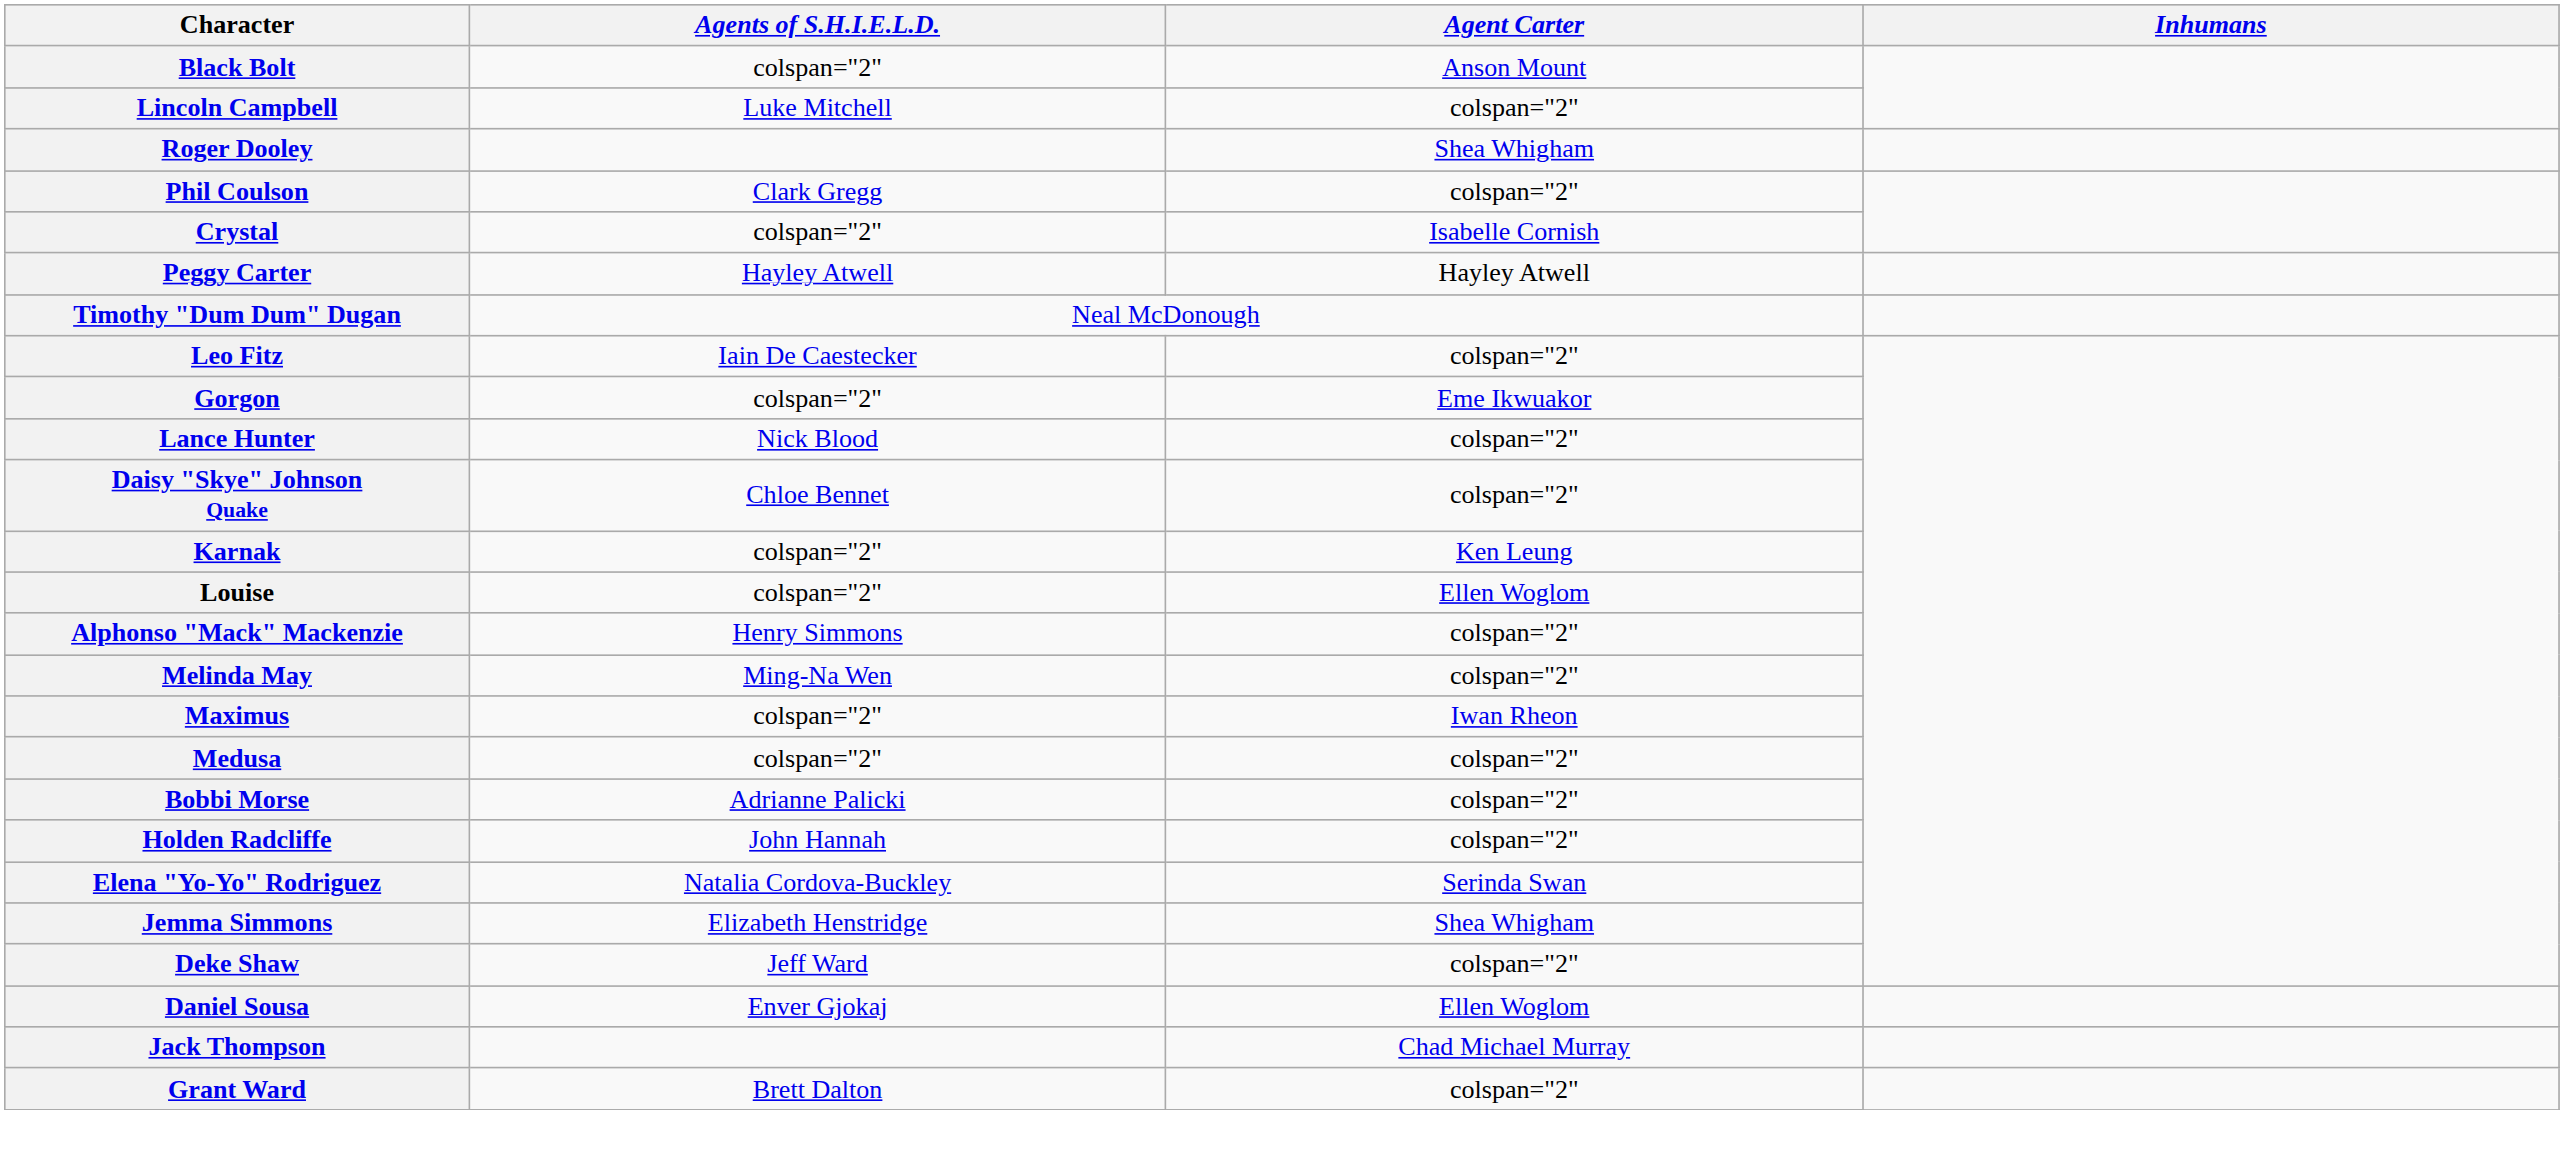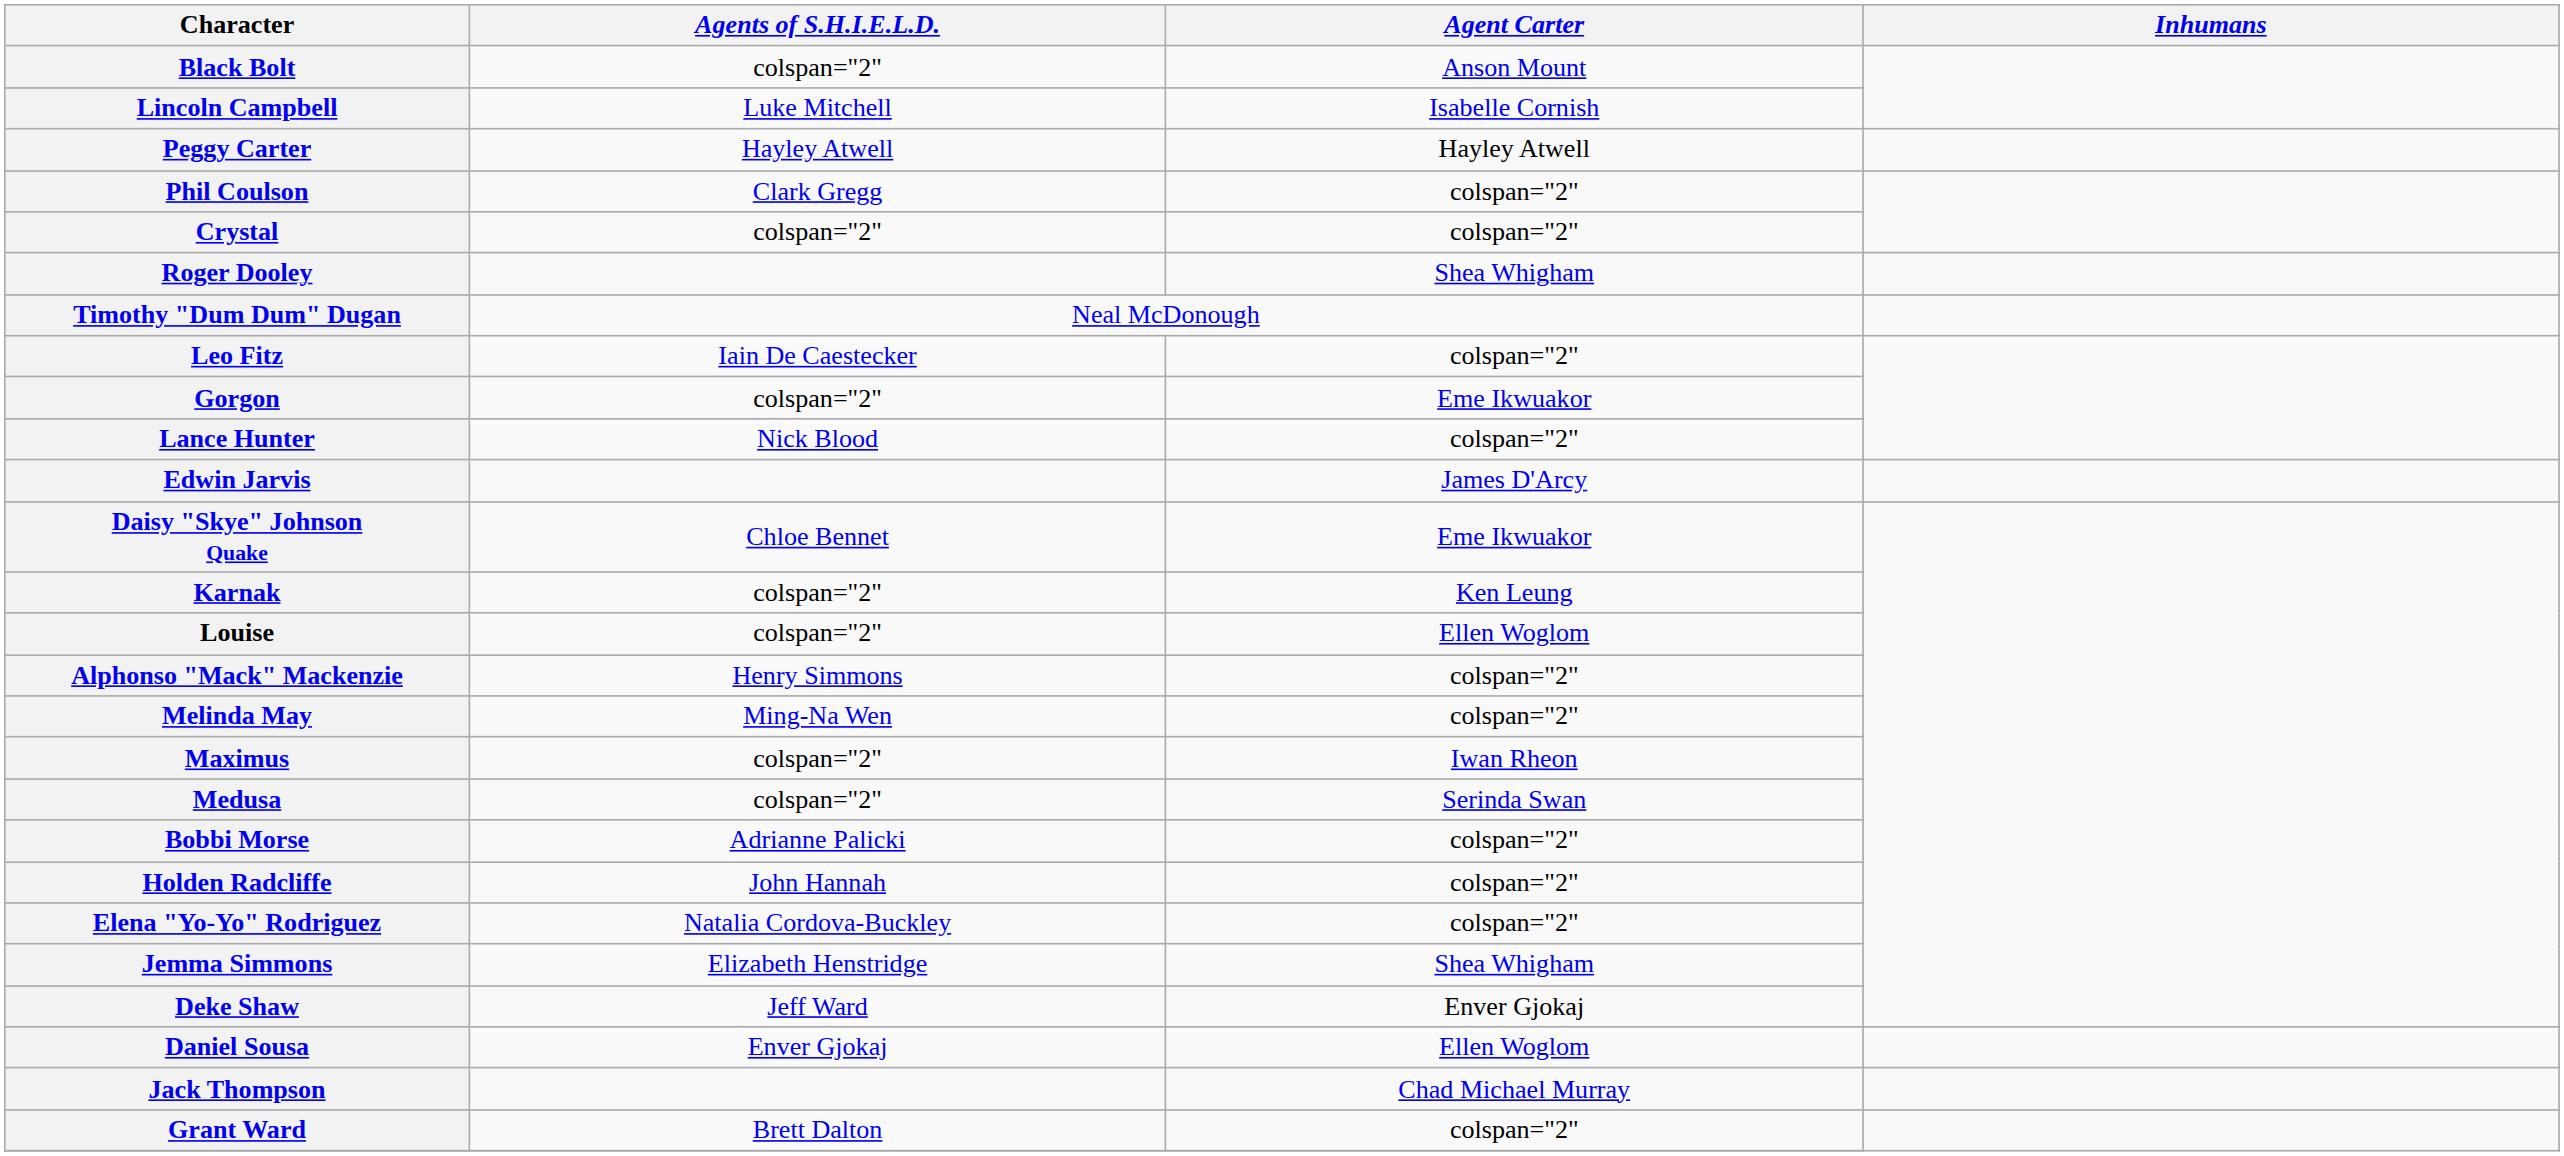(1514, 107) colspan="2" -> (1514, 107) Isabelle Cornish
rows swapped: (237, 273) <-> (237, 149)
(1514, 231) Isabelle Cornish -> (1514, 231) colspan="2"
+ row: (237, 480)
(1514, 494) colspan="2" -> (1514, 536) Eme Ikwuakor
(1514, 757) colspan="2" -> (1514, 799) Serinda Swan
(1514, 881) Serinda Swan -> (1514, 923) colspan="2"
(1514, 964) colspan="2" -> (1514, 1005) Enver Gjokaj
